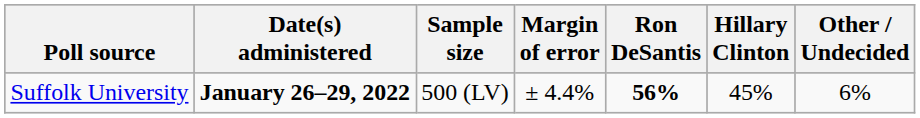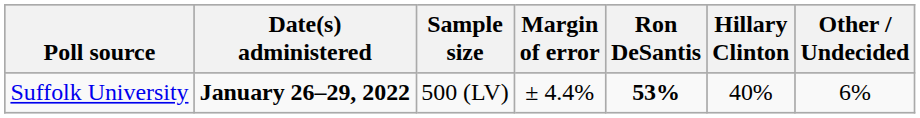(656, 92) 56% -> (656, 92) 53%
(751, 92) 45% -> (751, 92) 40%
